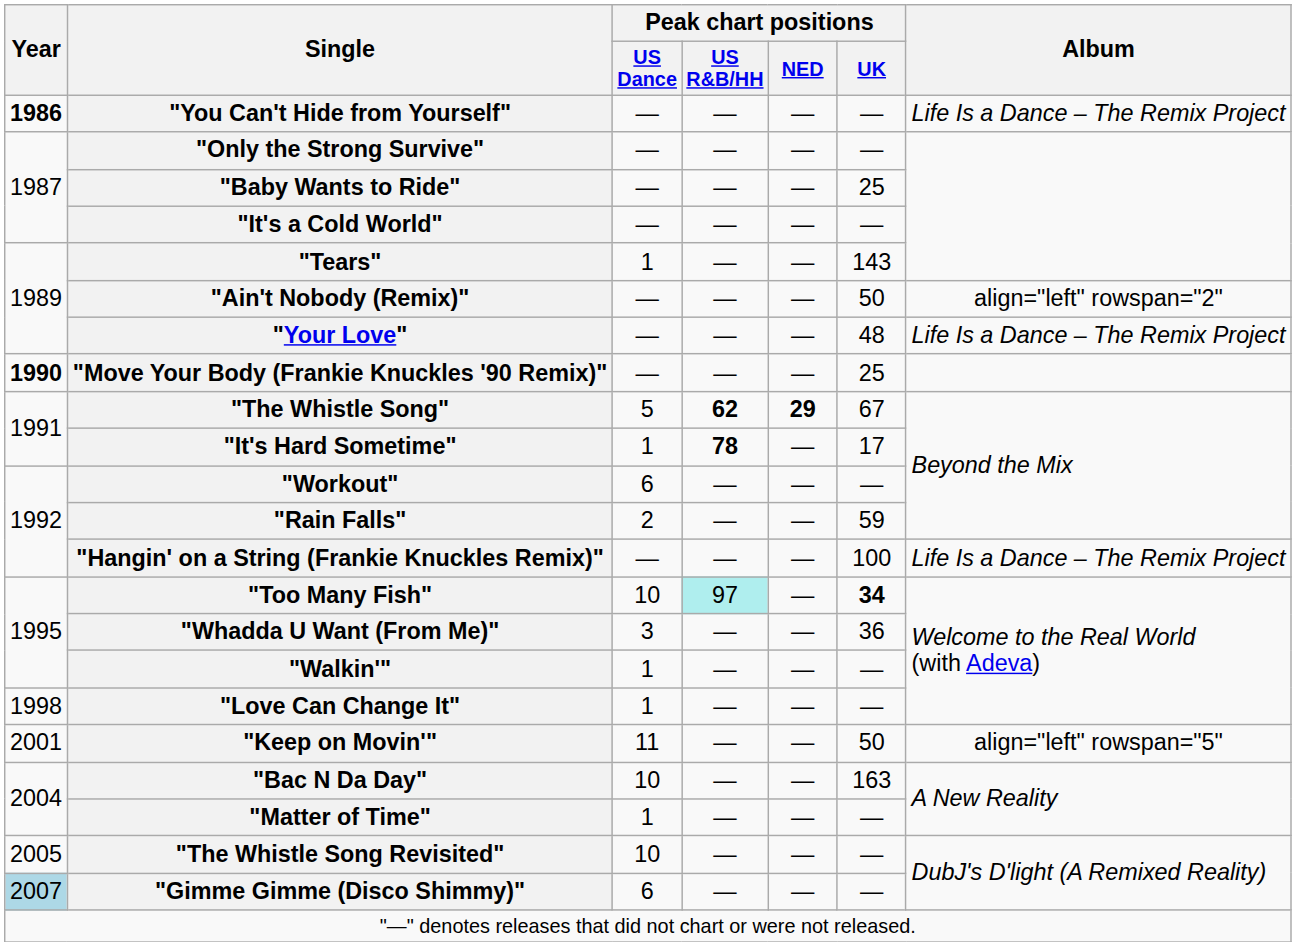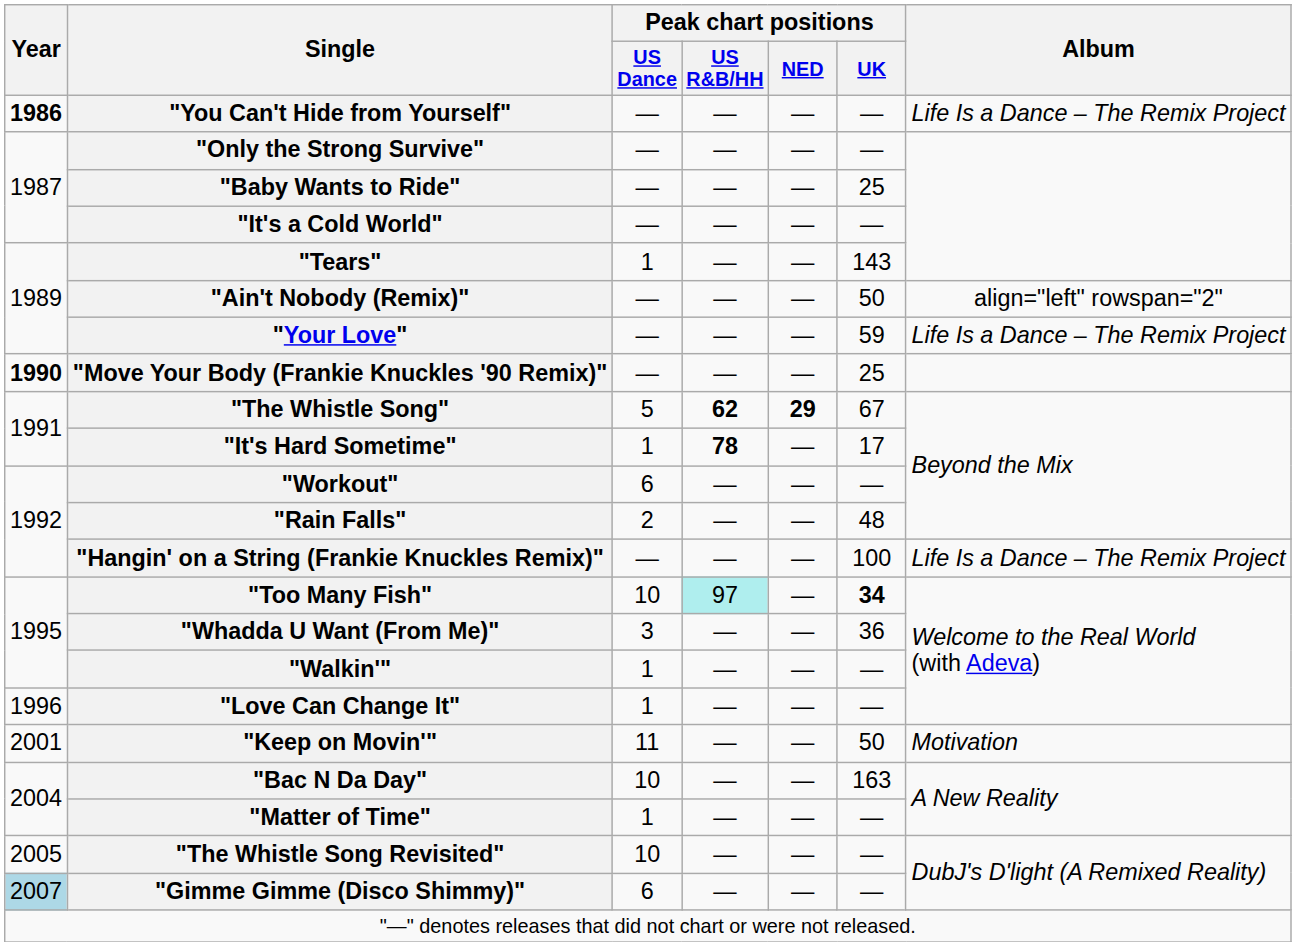(872, 335) 48 -> (872, 335) 59
(872, 520) 59 -> (872, 520) 48
(36, 706) 1998 -> (36, 706) 1996
(1098, 743) align="left" rowspan="5" -> (965, 743) Motivation
